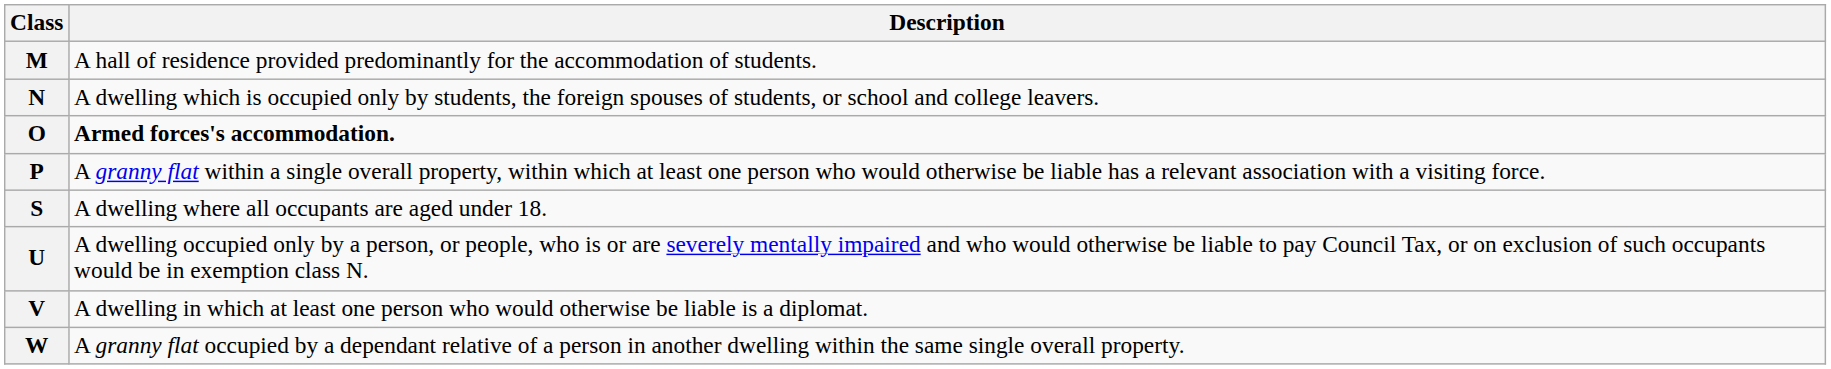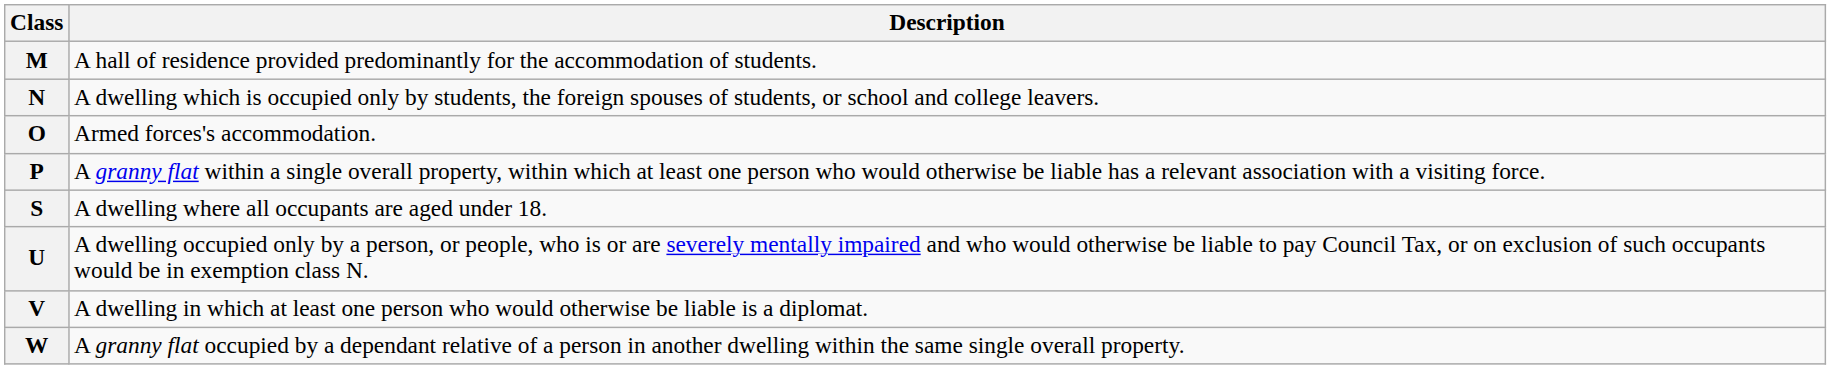(234, 134) bold -> (225, 134) normal
